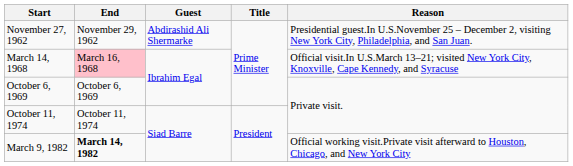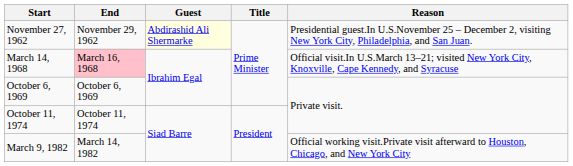(178, 35) no background -> (178, 35) lightyellow background
(100, 147) bold -> (98, 147) normal
